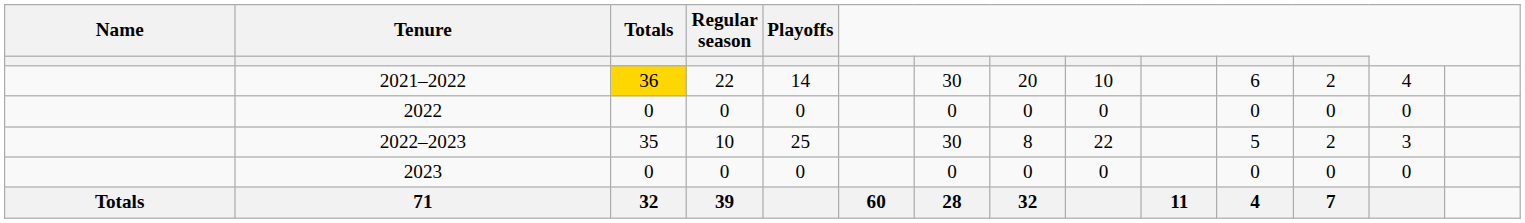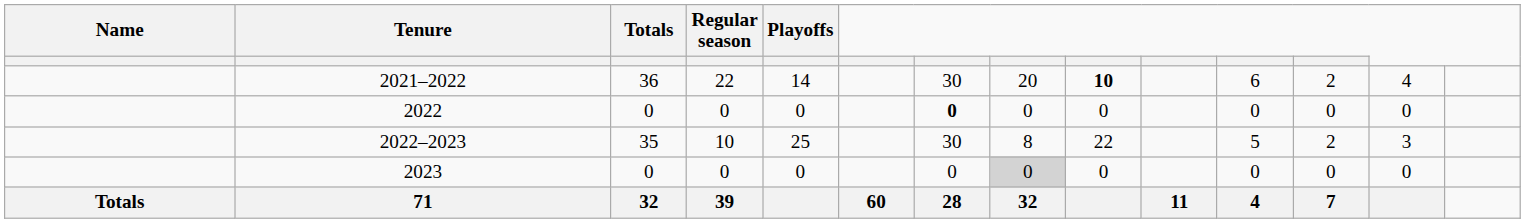(649, 80) gold background -> (649, 80) no background
(1103, 80) normal -> (1103, 80) bold
(952, 111) normal -> (952, 111) bold
(1028, 171) no background -> (1028, 171) lightgrey background
